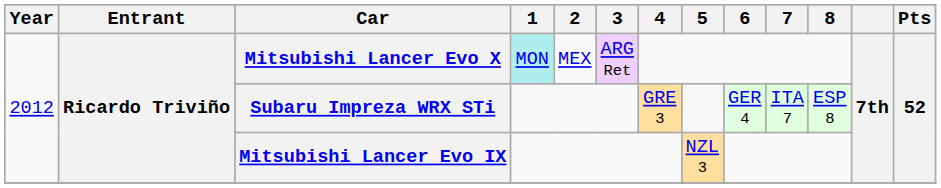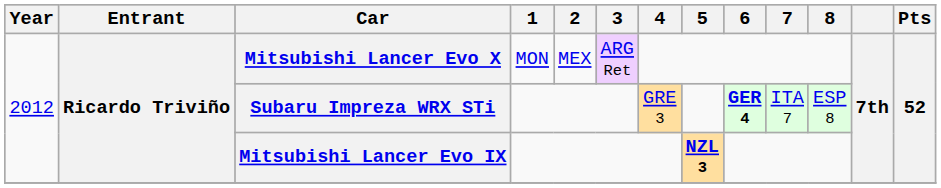(532, 59) paleturquoise background -> (532, 59) no background
(745, 108) normal -> (745, 108) bold
(702, 158) normal -> (702, 158) bold
